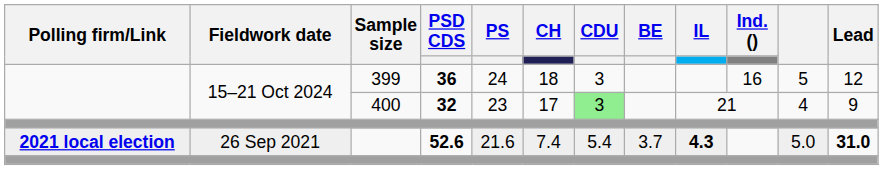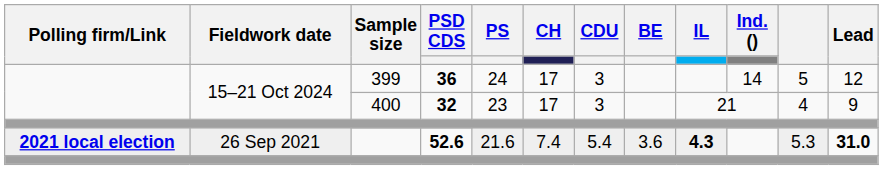(549, 78) 18 -> (549, 78) 17
(752, 78) 16 -> (752, 78) 14
(599, 106) lightgreen background -> (599, 106) no background
(650, 142) 3.7 -> (650, 142) 3.6
(803, 142) 5.0 -> (803, 142) 5.3
